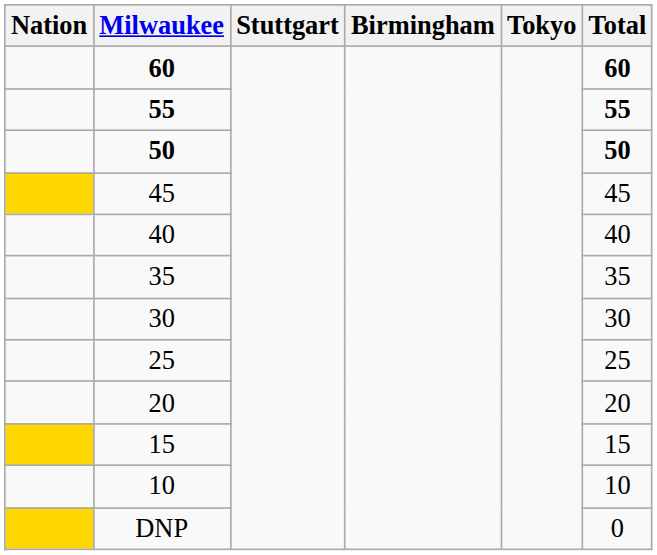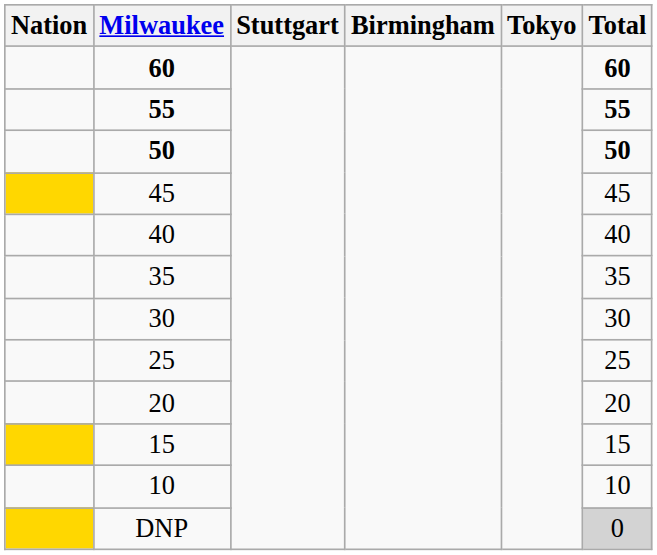(617, 527) no background -> (617, 527) lightgrey background
